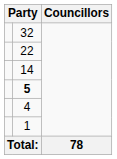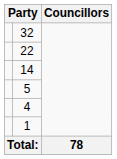(27, 88) bold -> (27, 88) normal
